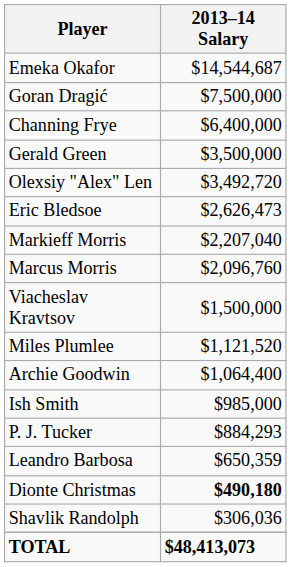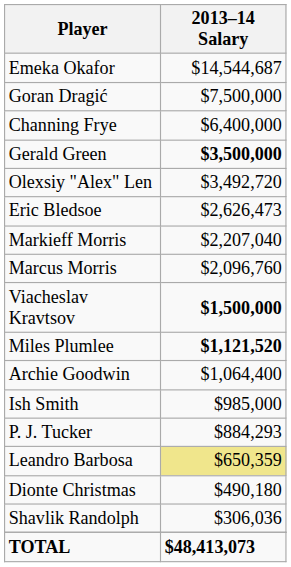(241, 153) normal -> (241, 153) bold
(241, 307) normal -> (241, 307) bold
(241, 346) normal -> (241, 346) bold
(248, 460) no background -> (248, 460) khaki background
(248, 489) bold -> (248, 489) normal
